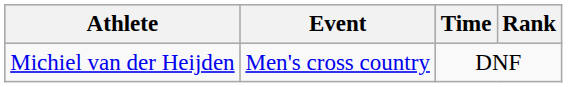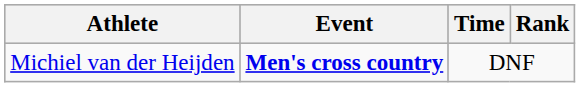(338, 61) normal -> (344, 61) bold
